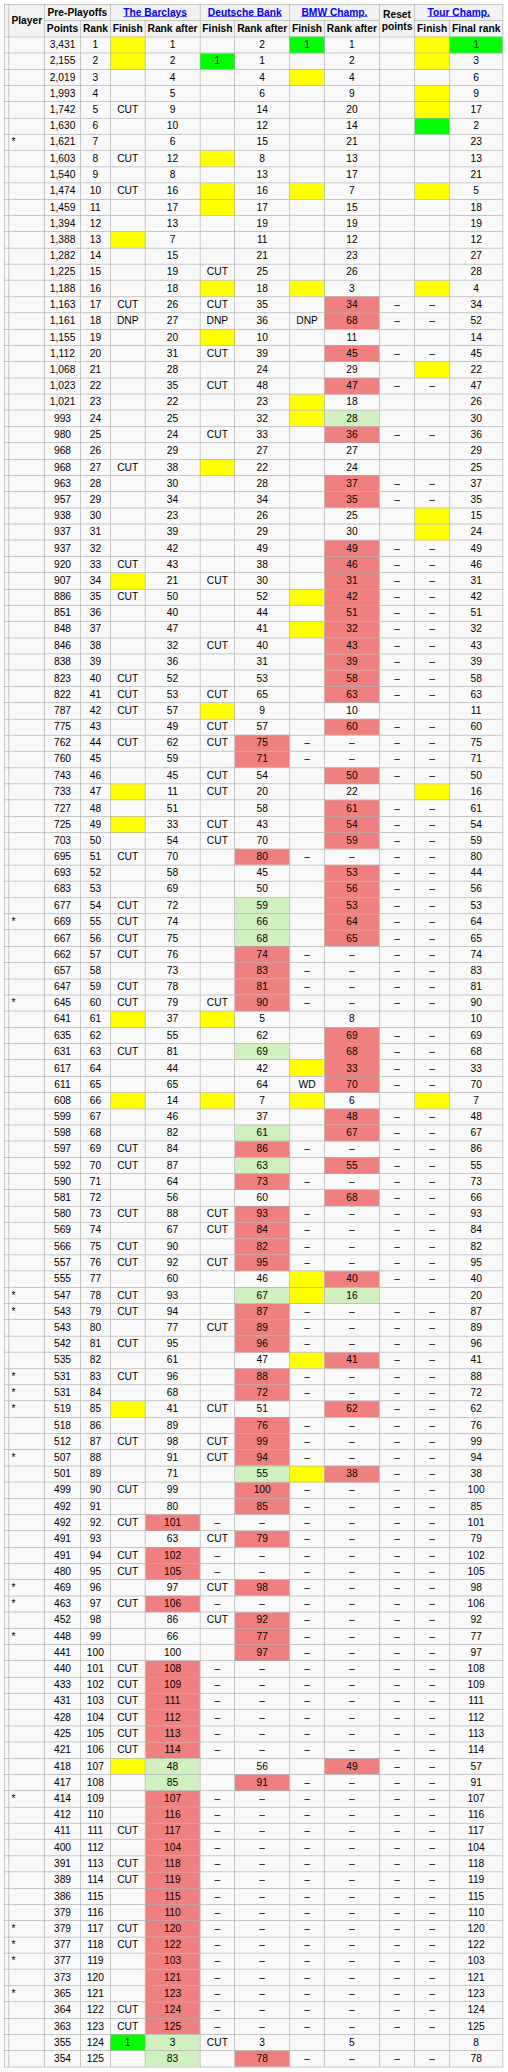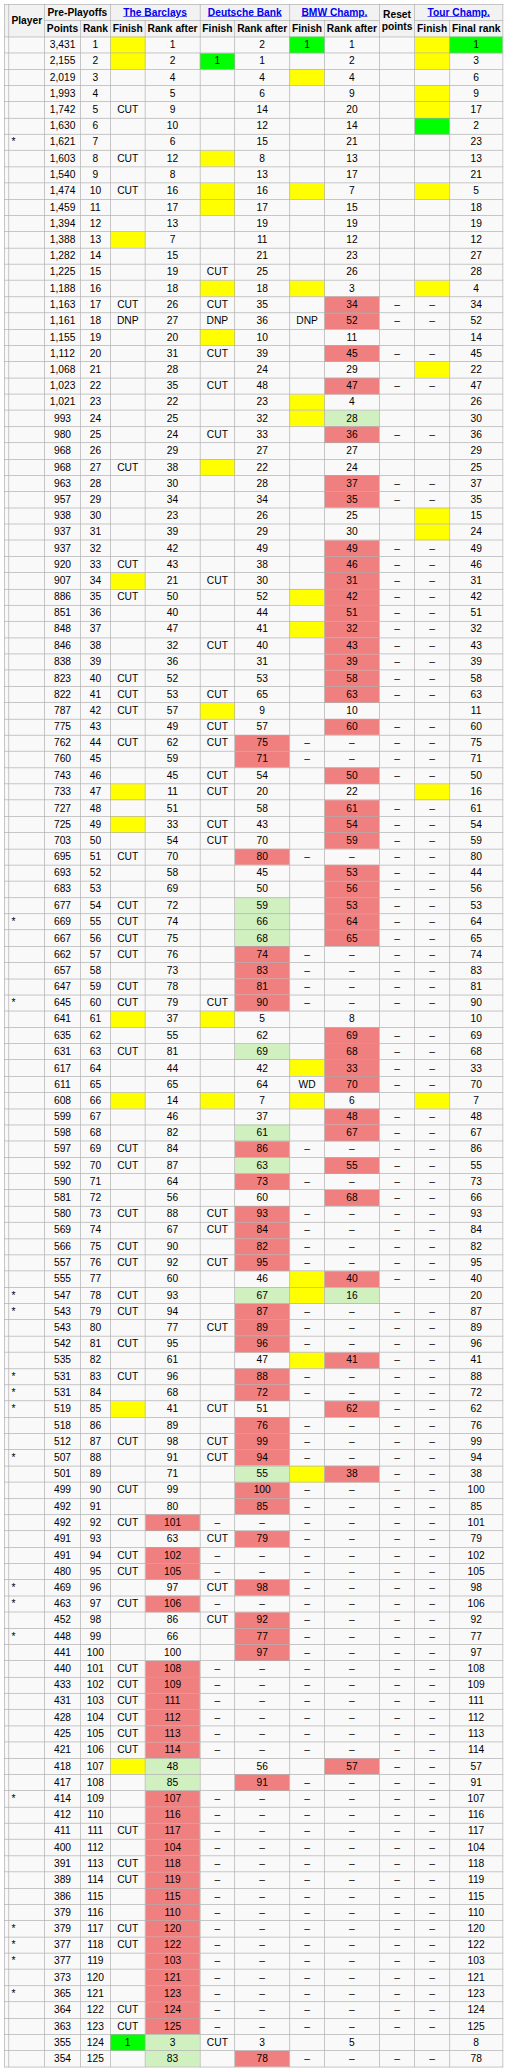(352, 321) 68 -> (352, 321) 52
(352, 402) 18 -> (352, 402) 4
(352, 1766) 49 -> (352, 1766) 57
